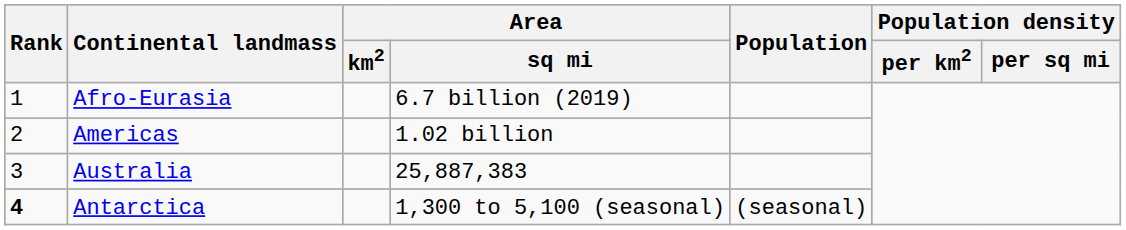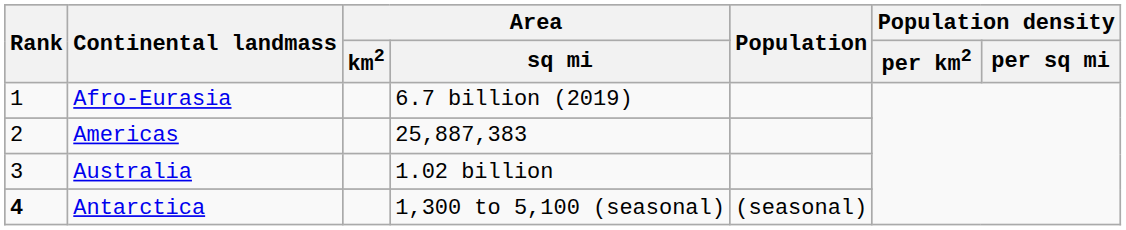(474, 136) 1.02 billion -> (461, 136) 25,887,383
(461, 172) 25,887,383 -> (474, 172) 1.02 billion
